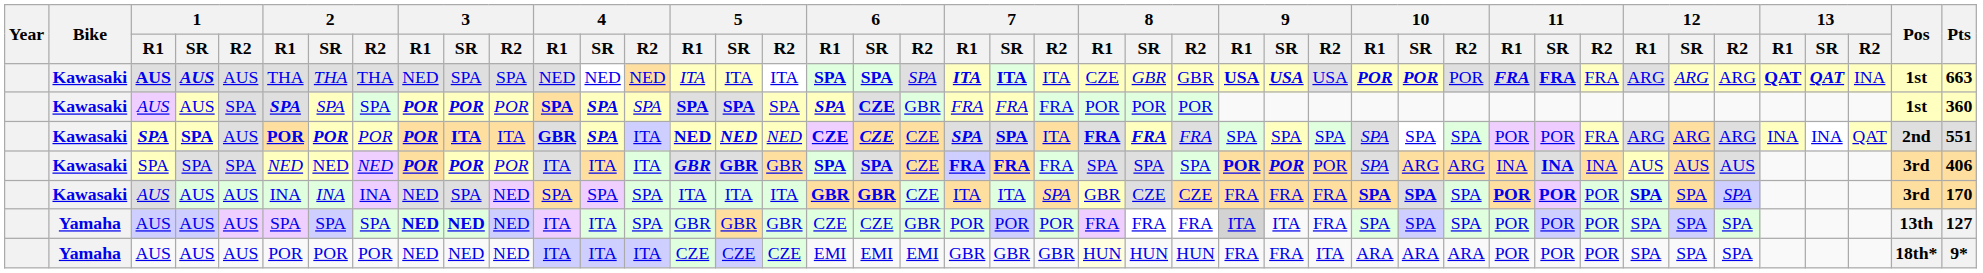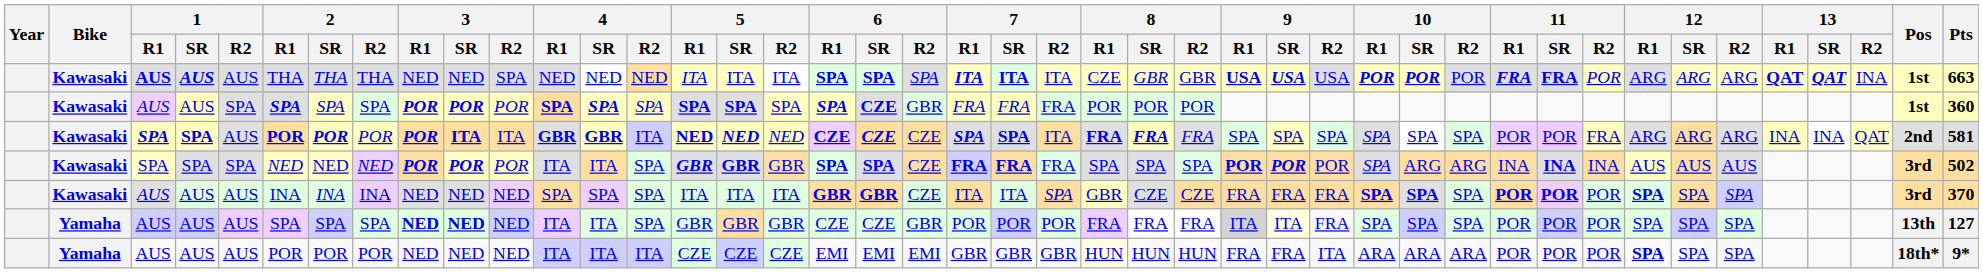(466, 77) SPA -> (466, 77) NED
(1602, 77) FRA -> (1604, 77) POR
(603, 136) SPA -> (604, 136) GBR
(1959, 136) 551 -> (1961, 136) 581
(647, 165) ITA -> (649, 165) SPA
(1959, 165) 406 -> (1961, 165) 502
(466, 194) SPA -> (466, 194) NED
(1959, 194) 170 -> (1961, 194) 370
(1286, 223) no background -> (1288, 223) lightyellow background
(1646, 253) normal -> (1648, 253) bold
